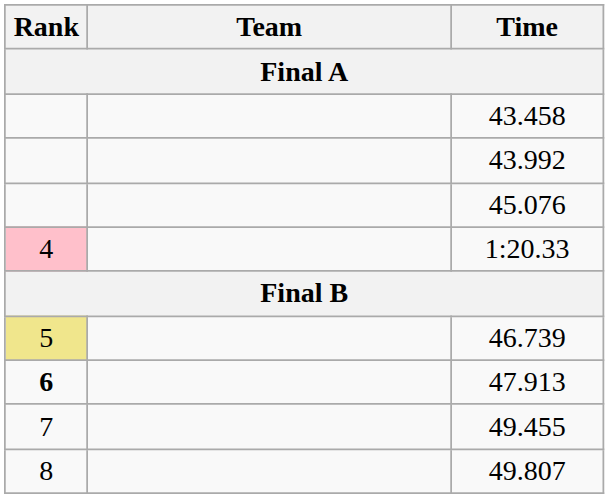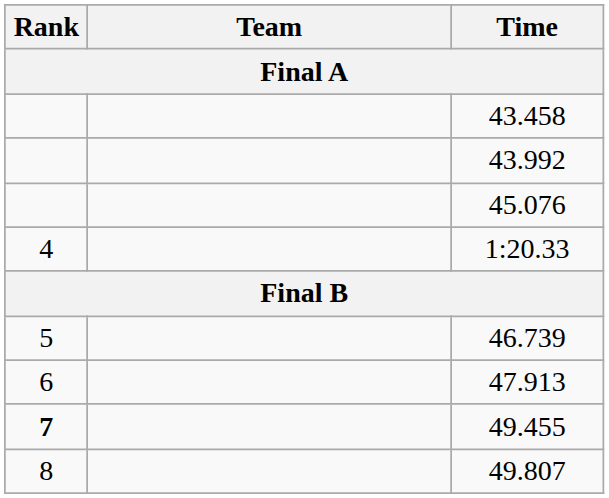(46, 248) pink background -> (46, 248) no background
(46, 337) khaki background -> (46, 337) no background
(46, 381) bold -> (46, 381) normal
(46, 426) normal -> (46, 426) bold
